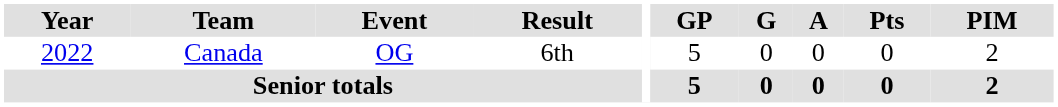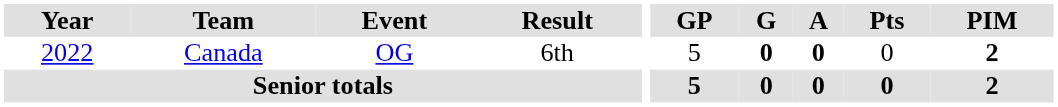(766, 52) normal -> (766, 52) bold
(818, 52) normal -> (818, 52) bold
(992, 52) normal -> (992, 52) bold
